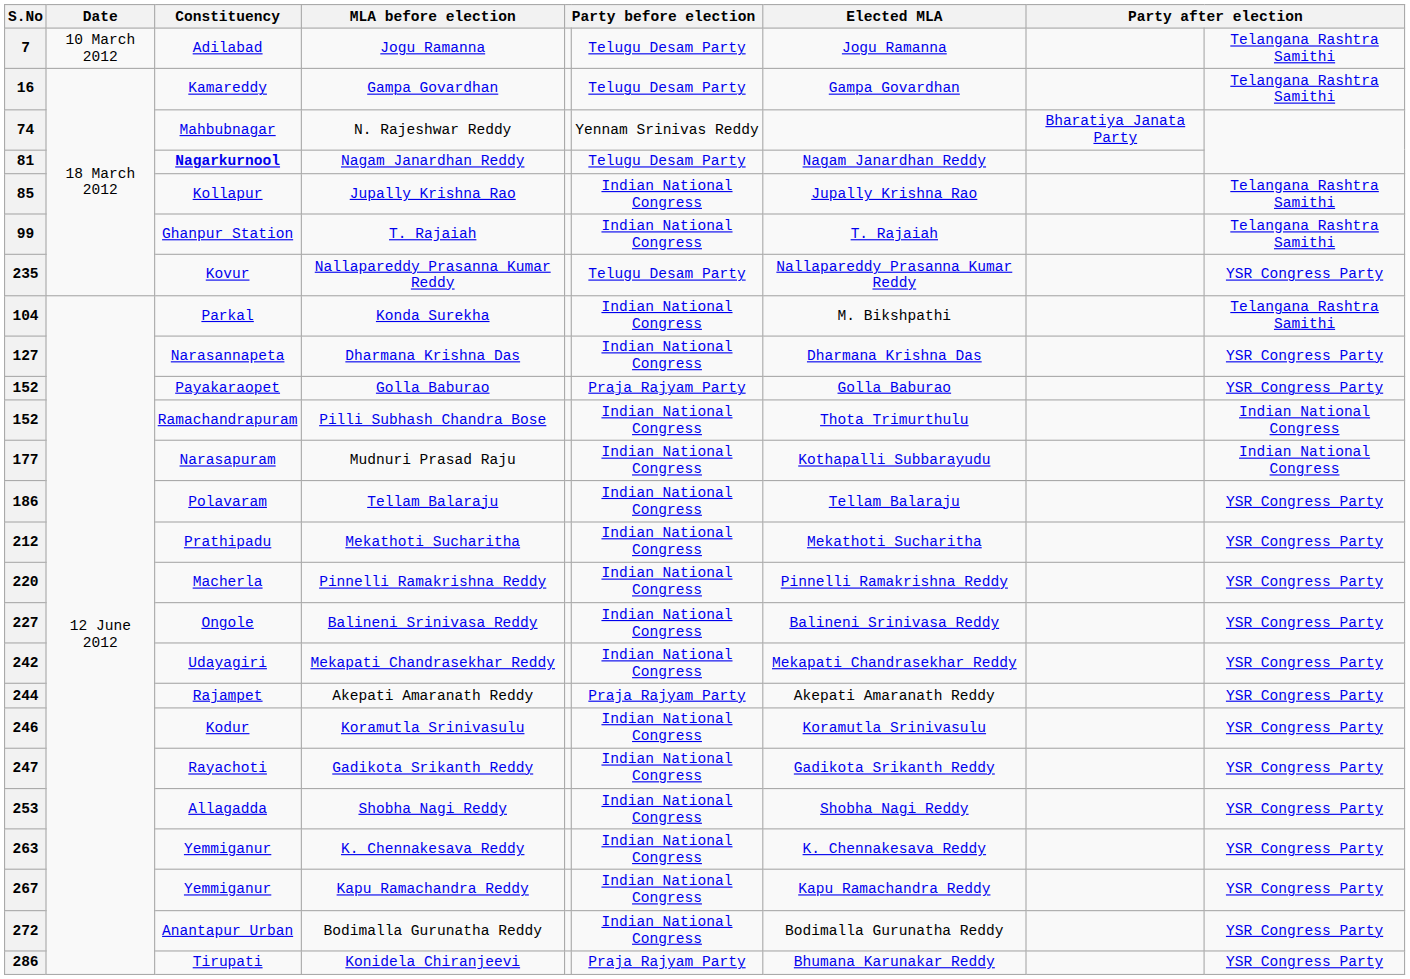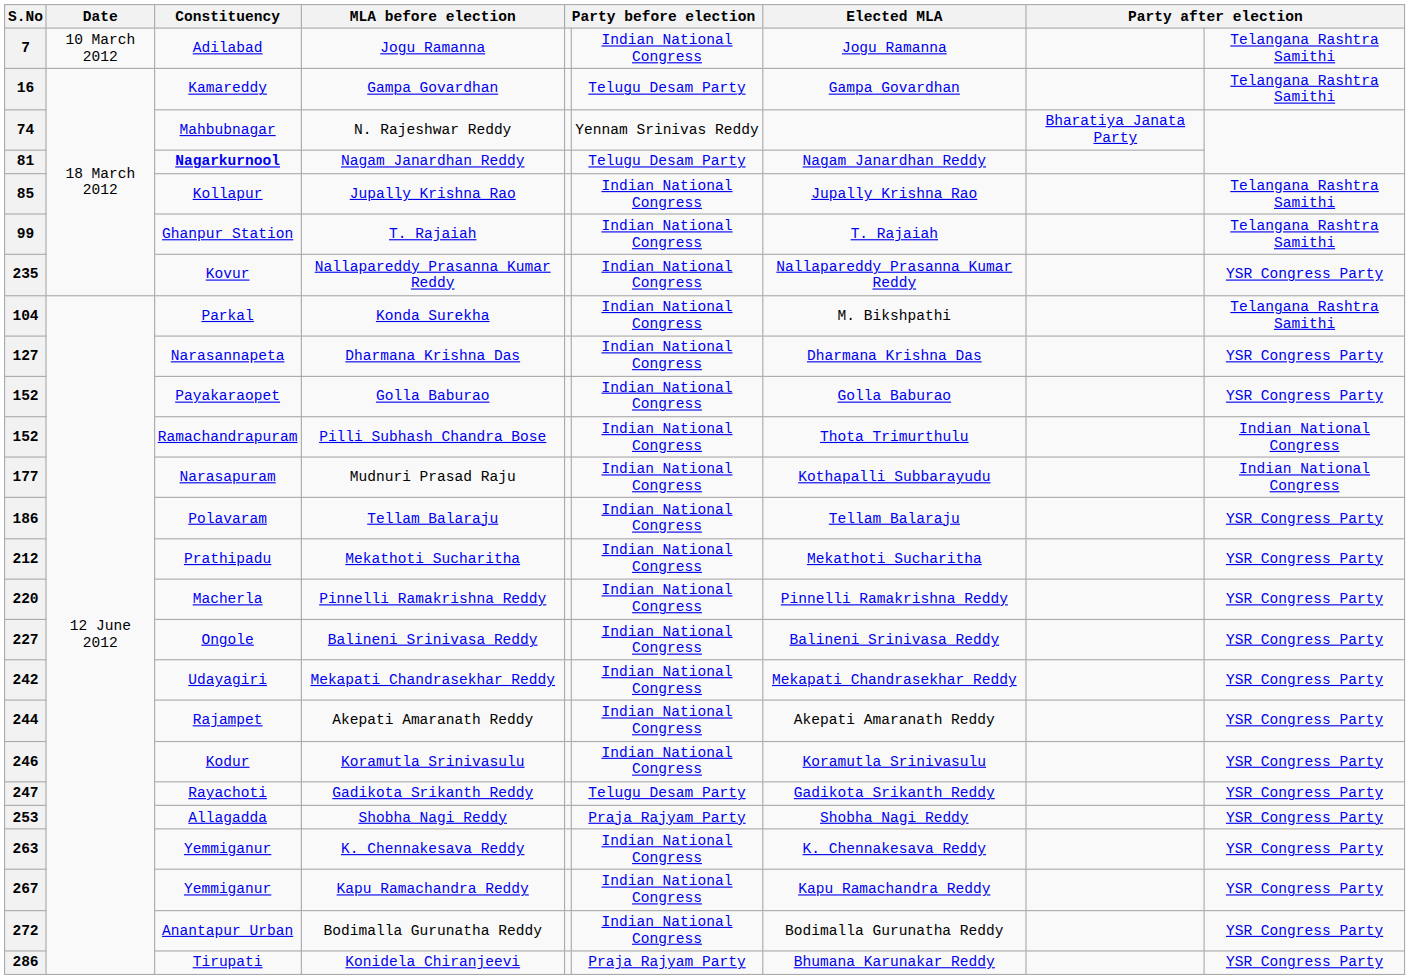(667, 49) Telugu Desam Party -> (667, 49) Indian National Congress
(667, 275) Telugu Desam Party -> (667, 275) Indian National Congress
(667, 388) Praja Rajyam Party -> (667, 397) Indian National Congress
(667, 696) Praja Rajyam Party -> (667, 721) Indian National Congress
(667, 768) Indian National Congress -> (667, 793) Telugu Desam Party
(667, 809) Indian National Congress -> (667, 817) Praja Rajyam Party
